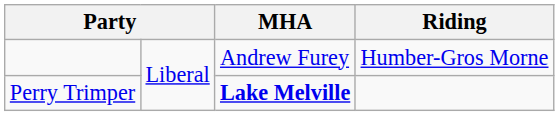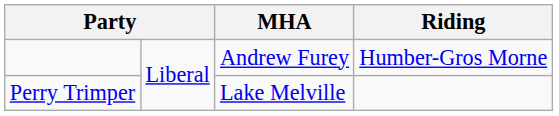(285, 92) bold -> (283, 92) normal
